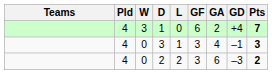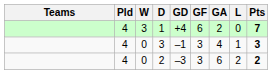columns swapped: (179, 12) <-> (237, 12)
